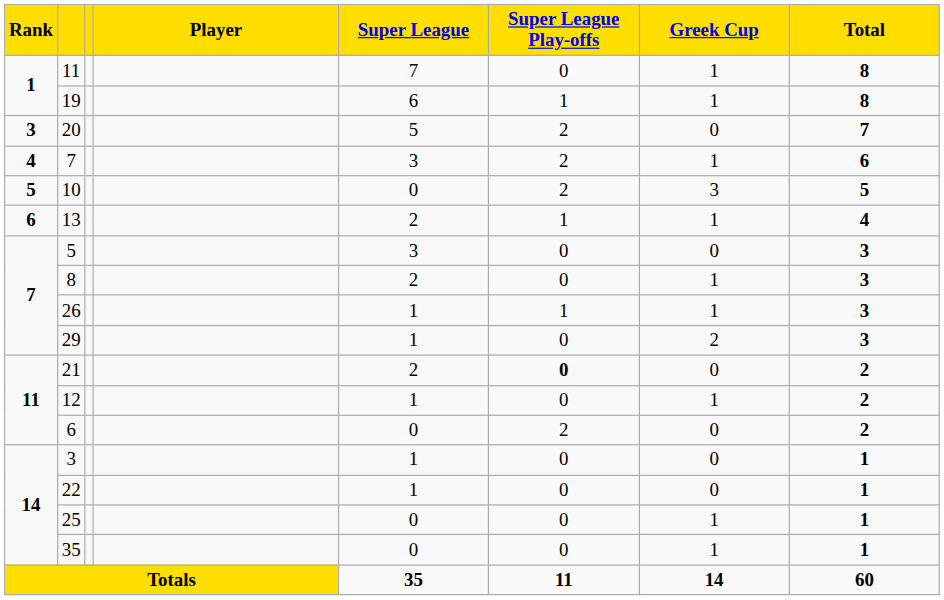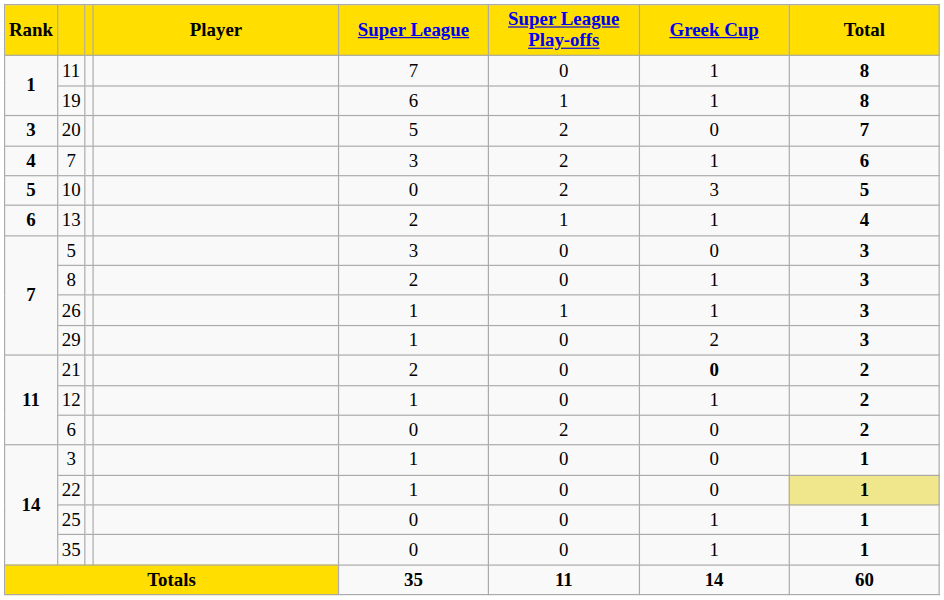(564, 370) bold -> (564, 370) normal
(714, 370) normal -> (714, 370) bold
(864, 489) no background -> (864, 489) khaki background
